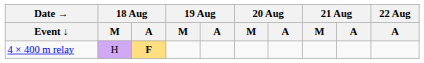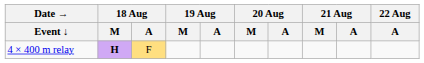(115, 50) normal -> (115, 50) bold
(149, 50) bold -> (149, 50) normal
